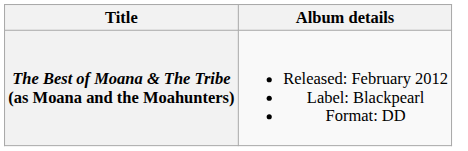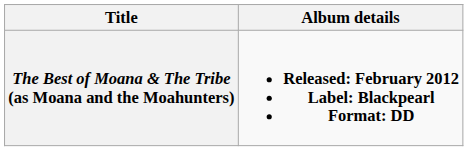(345, 97) normal -> (351, 97) bold
